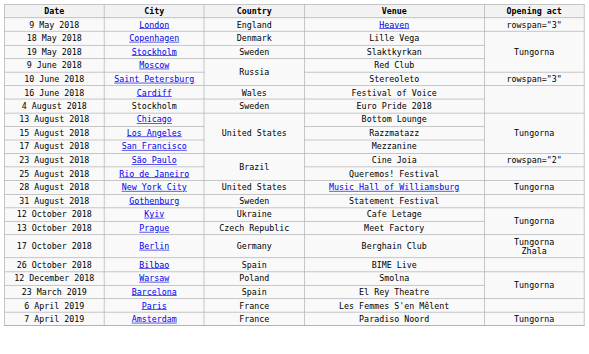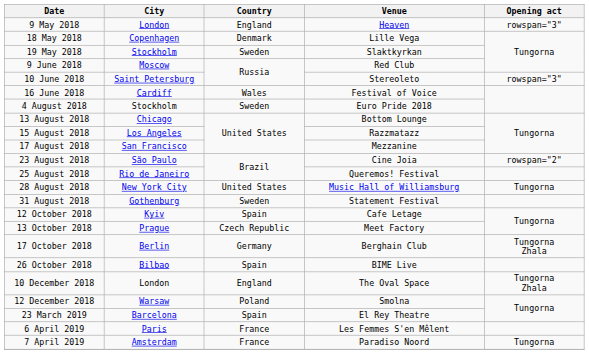(254, 214) Ukraine -> (254, 214) Spain
+ row: (54, 283)
